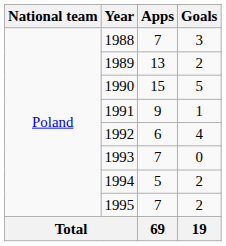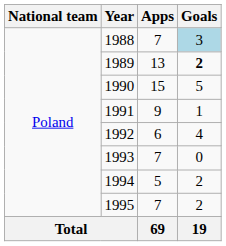(199, 39) no background -> (199, 39) lightblue background
(199, 63) normal -> (199, 63) bold
